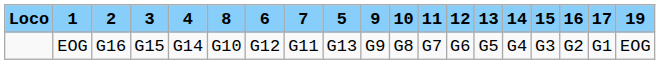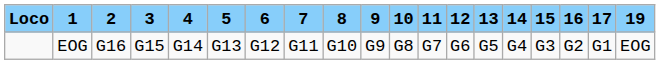columns swapped: (342, 18) <-> (226, 18)
